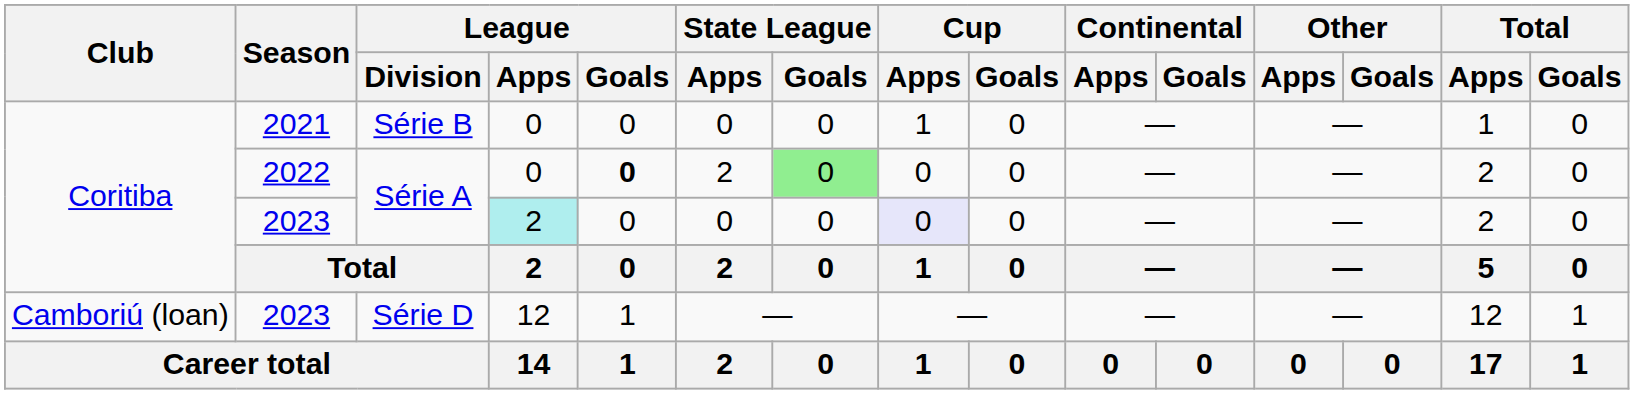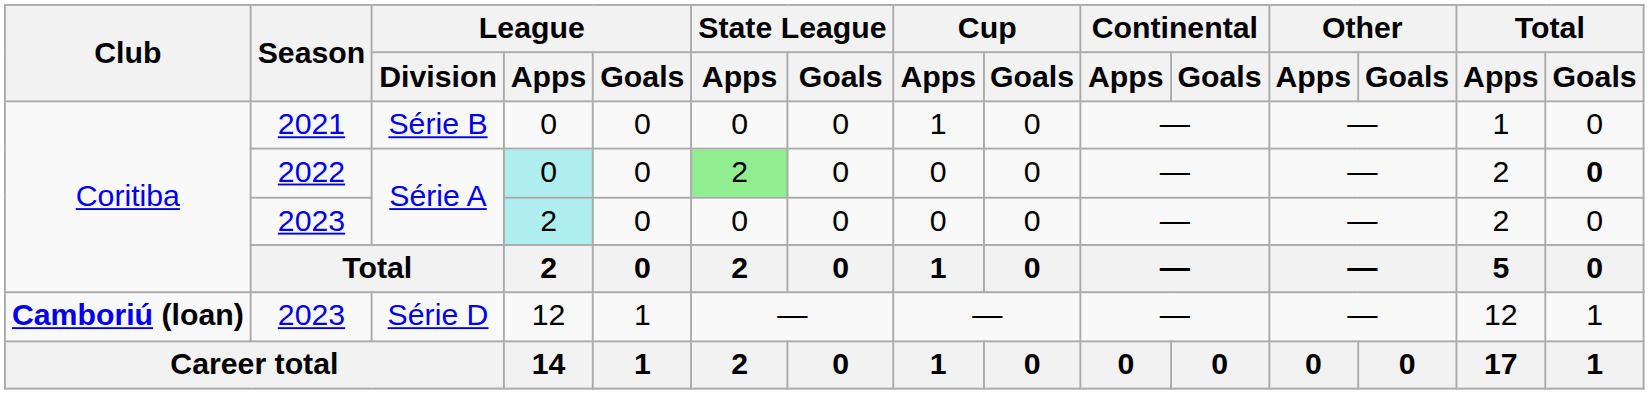(534, 172) no background -> (549, 172) paleturquoise background
(627, 172) bold -> (642, 172) normal
(725, 172) no background -> (740, 172) lightgreen background
(826, 172) lightgreen background -> (841, 172) no background
(1580, 172) normal -> (1595, 172) bold
(923, 220) lavender background -> (938, 220) no background
(120, 316) normal -> (128, 316) bold
